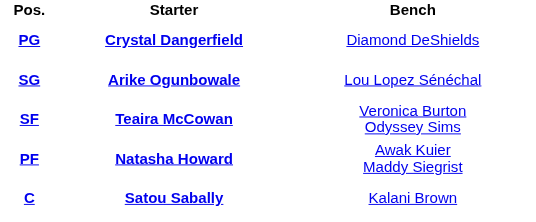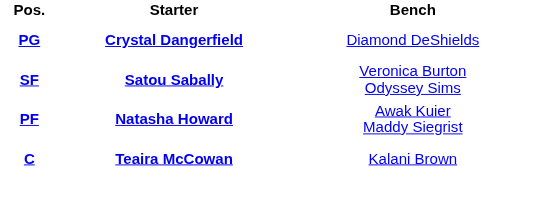- row: (29, 79)
(174, 119) Teaira McCowan -> (174, 79) Satou Sabally
(174, 198) Satou Sabally -> (174, 158) Teaira McCowan
